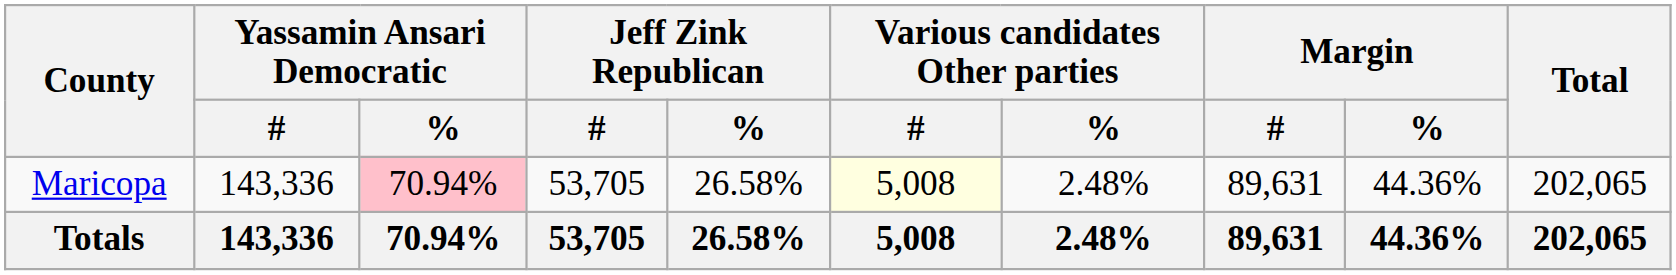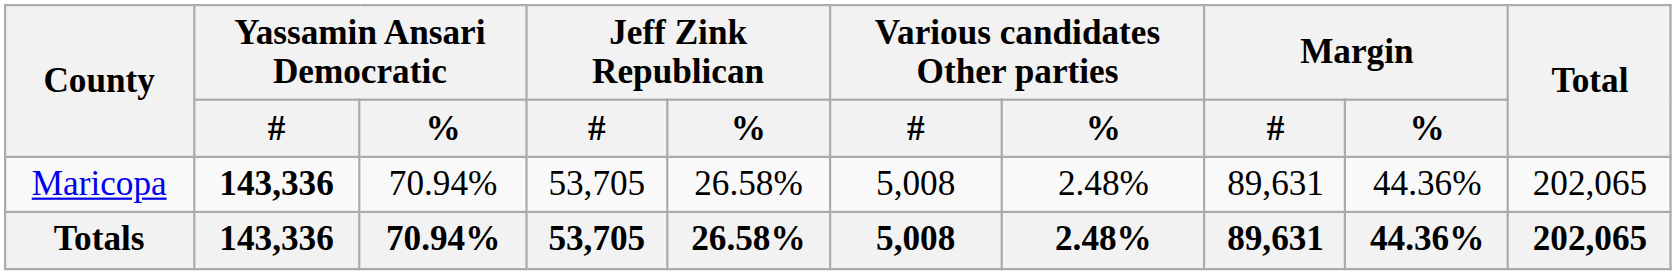(277, 183) normal -> (277, 183) bold
(443, 183) pink background -> (443, 183) no background
(916, 183) lightyellow background -> (916, 183) no background
